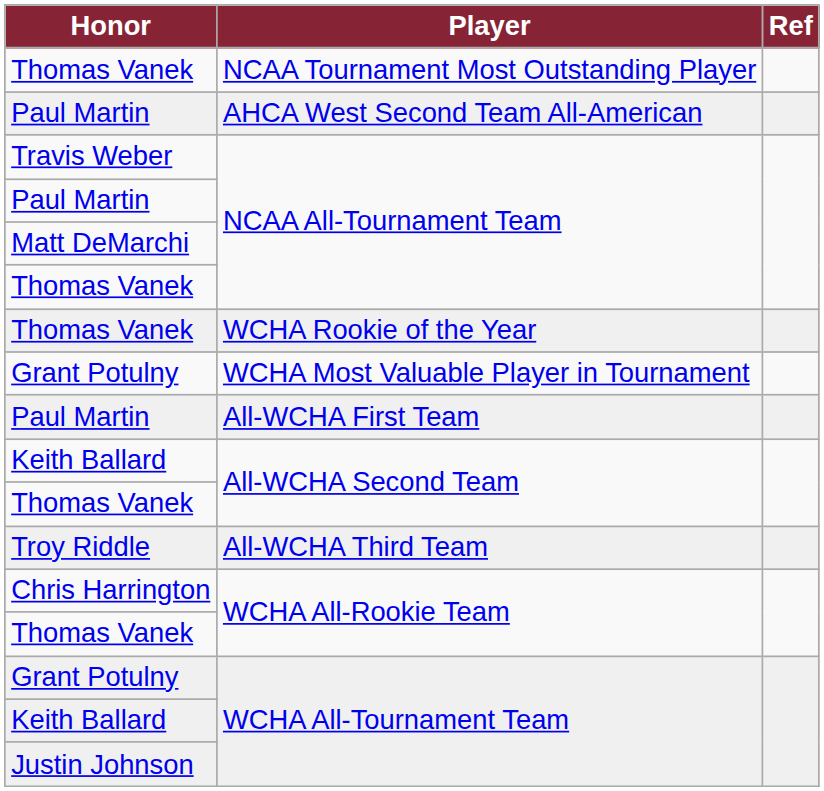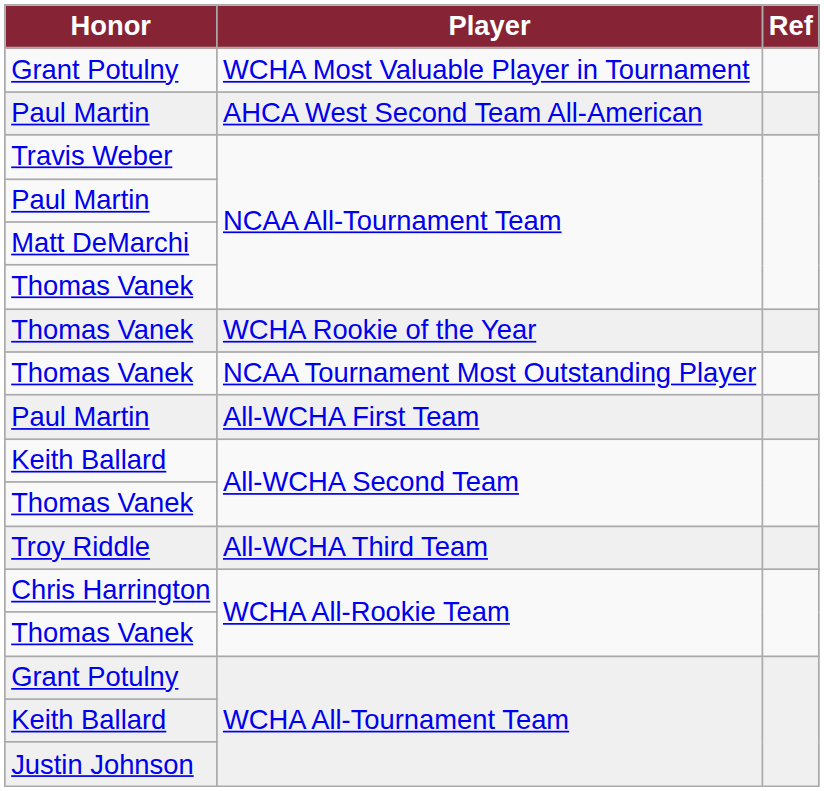rows swapped: (102, 69) <-> (95, 373)
